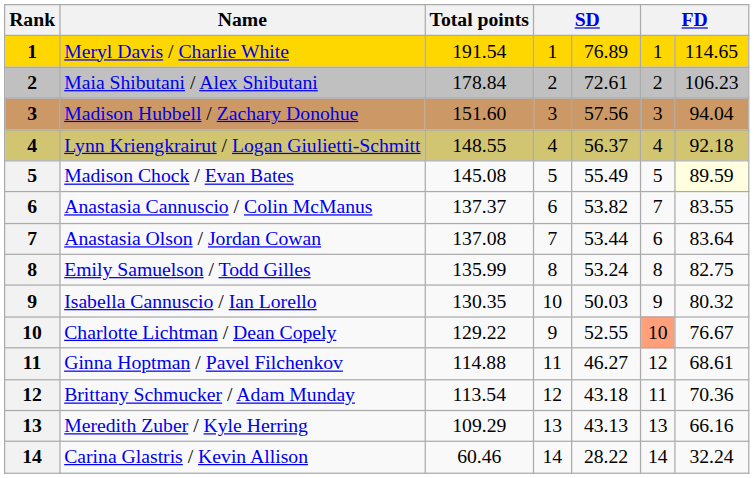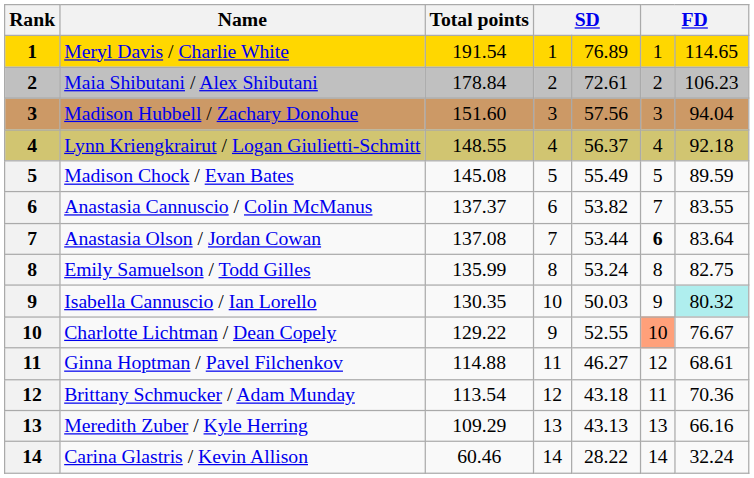(712, 176) lightyellow background -> (712, 176) no background
(658, 238) normal -> (658, 238) bold
(712, 301) no background -> (712, 301) paleturquoise background
